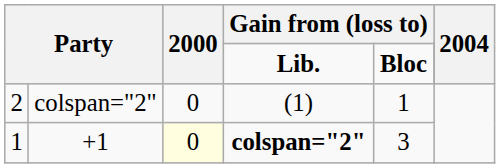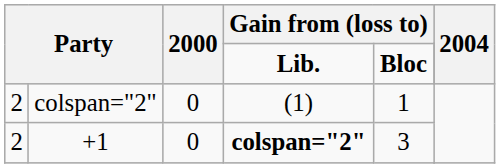(17, 142) 1 -> (17, 142) 2
(193, 142) lightyellow background -> (193, 142) no background
